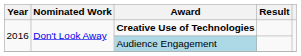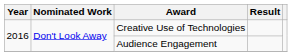(186, 28) bold -> (181, 28) normal
(167, 43) lightblue background -> (167, 43) no background
